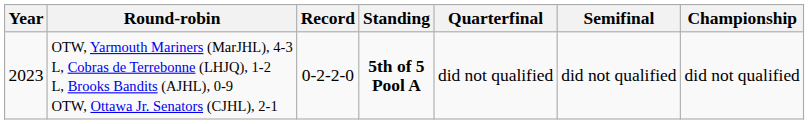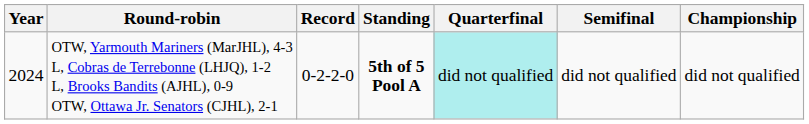(26, 75) 2023 -> (26, 75) 2024
(496, 75) no background -> (496, 75) paleturquoise background
